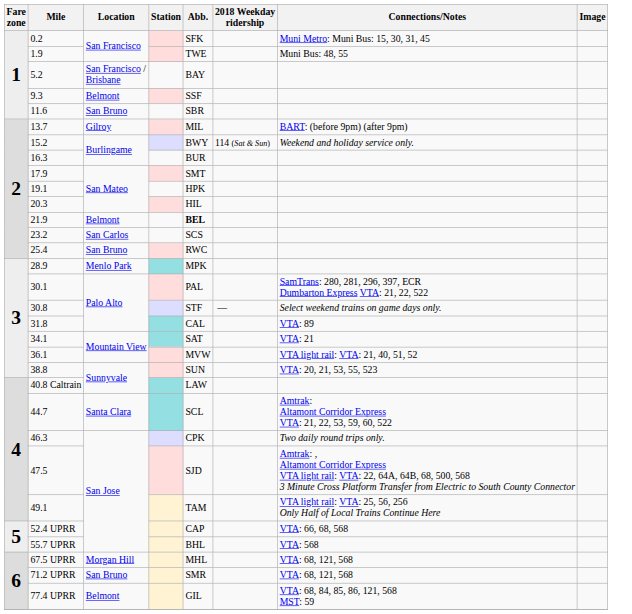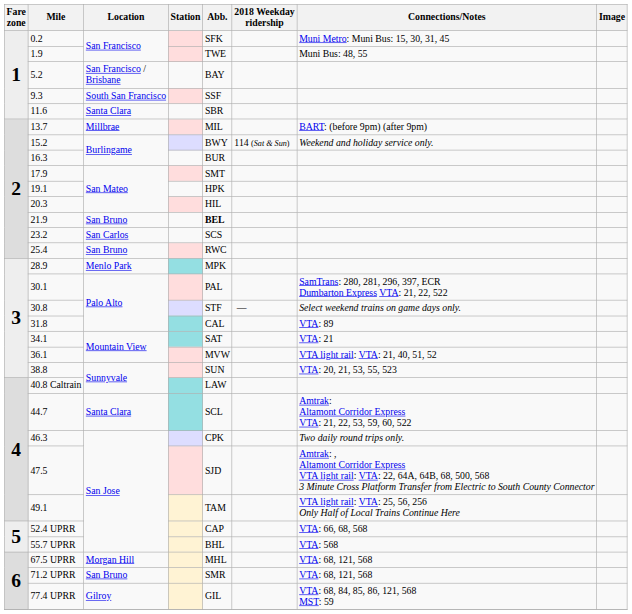(103, 96) Belmont -> (126, 96) South San Francisco
(107, 111) San Bruno -> (108, 111) Santa Clara
(99, 127) Gilroy -> (103, 127) Millbrae
(103, 219) Belmont -> (107, 219) San Bruno
(103, 596) Belmont -> (99, 596) Gilroy
